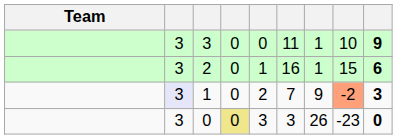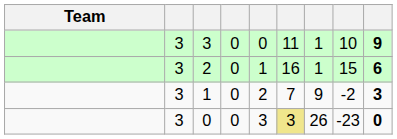(179, 95) lavender background -> (179, 95) no background
(348, 95) lightsalmon background -> (348, 95) no background
(235, 120) khaki background -> (235, 120) no background
(291, 120) no background -> (291, 120) khaki background
